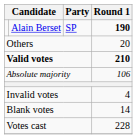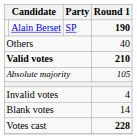(125, 43) 20 -> (125, 43) 40
(123, 74) 106 -> (123, 74) 105
(123, 126) normal -> (123, 126) bold
